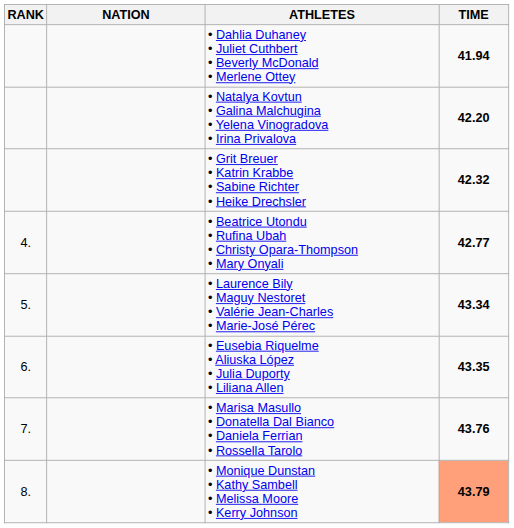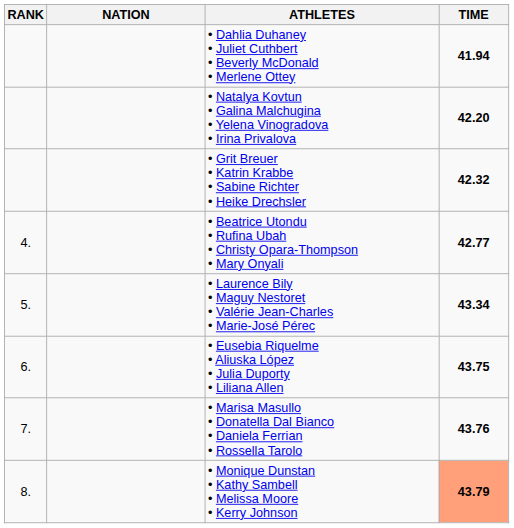(474, 367) 43.35 -> (474, 367) 43.75
